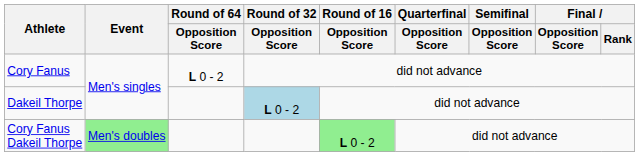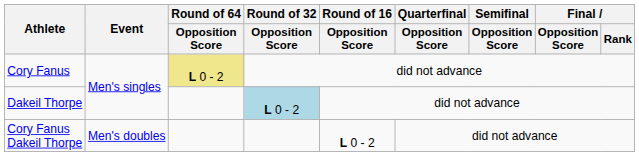(206, 78) no background -> (206, 78) khaki background
(127, 136) lightgreen background -> (127, 136) no background
(357, 143) lightgreen background -> (357, 143) no background
